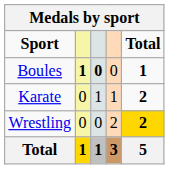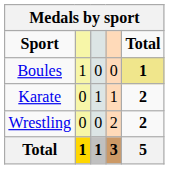(83, 70) bold -> (83, 70) normal
(98, 70) bold -> (98, 70) normal
(143, 70) no background -> (143, 70) khaki background
(143, 123) gold background -> (143, 123) no background
